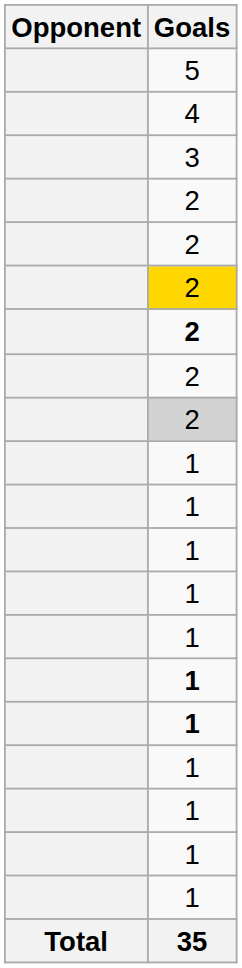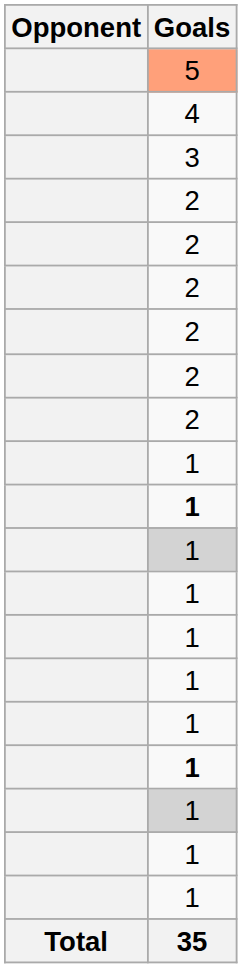(192, 70) no background -> (192, 70) lightsalmon background
(192, 288) gold background -> (192, 288) no background
(192, 332) bold -> (192, 332) normal
(192, 419) lightgrey background -> (192, 419) no background
(192, 506) normal -> (192, 506) bold
(192, 550) no background -> (192, 550) lightgrey background
(192, 680) bold -> (192, 680) normal
(192, 724) bold -> (192, 724) normal
(192, 767) normal -> (192, 767) bold
(192, 811) no background -> (192, 811) lightgrey background
